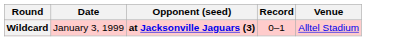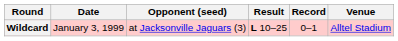+ column: (269, 12)
(192, 28) bold -> (187, 28) normal
